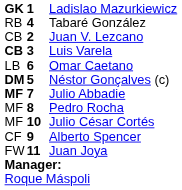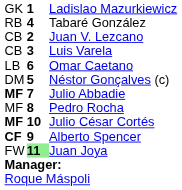(14, 8) bold -> (14, 8) normal
(14, 51) bold -> (13, 51) normal
(15, 79) bold -> (15, 79) normal
(14, 122) normal -> (14, 122) bold
(13, 136) normal -> (13, 136) bold
(34, 151) no background -> (34, 151) lightgreen background
